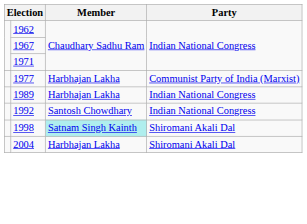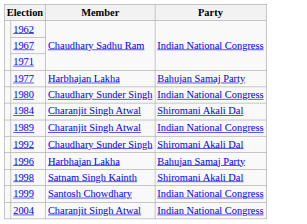(224, 78) Communist Party of India (Marxist) -> (201, 78) Bahujan Samaj Party
+ row: (24, 95)
+ row: (24, 111)
(84, 95) Harbhajan Lakha -> (94, 128) Charanjit Singh Atwal
(90, 111) Santosh Chowdhary -> (100, 144) Chaudhary Sunder Singh
(202, 111) Indian National Congress -> (200, 144) Shiromani Akali Dal
+ row: (24, 161)
(92, 128) paleturquoise background -> (92, 177) no background
+ row: (24, 194)
(84, 144) Harbhajan Lakha -> (94, 210) Charanjit Singh Atwal
(192, 144) Shiromani Akali Dal -> (210, 210) Indian National Congress
